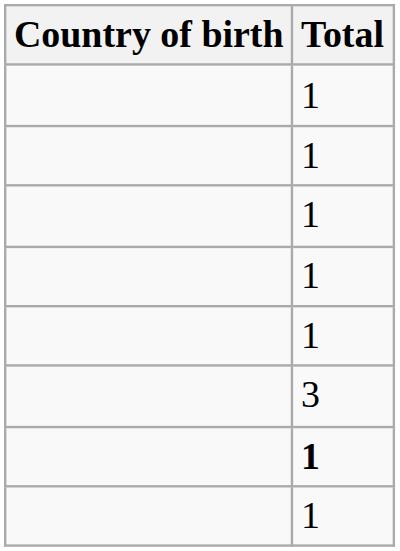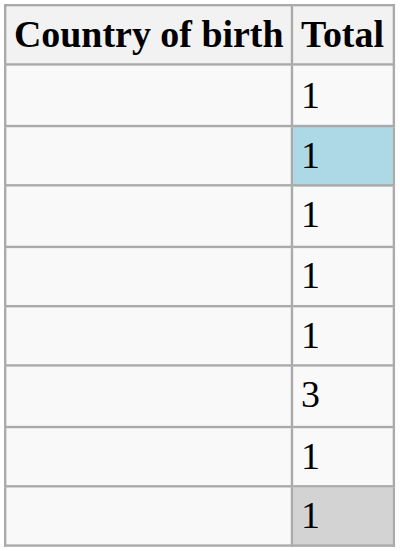(311, 154) no background -> (311, 154) lightblue background
(311, 455) bold -> (311, 455) normal
(311, 515) no background -> (311, 515) lightgrey background
